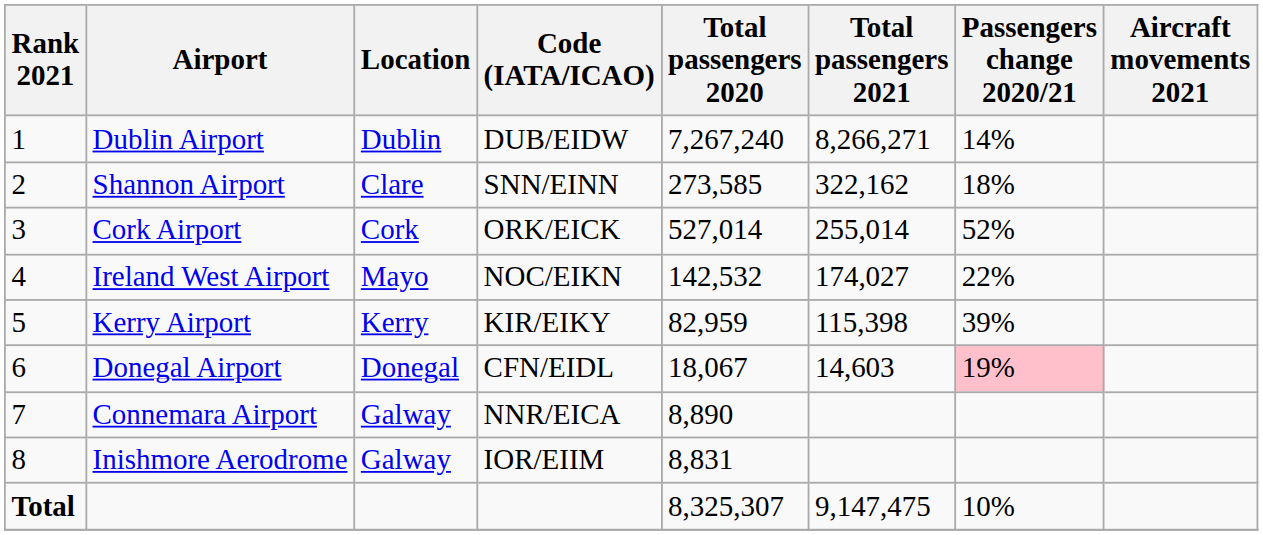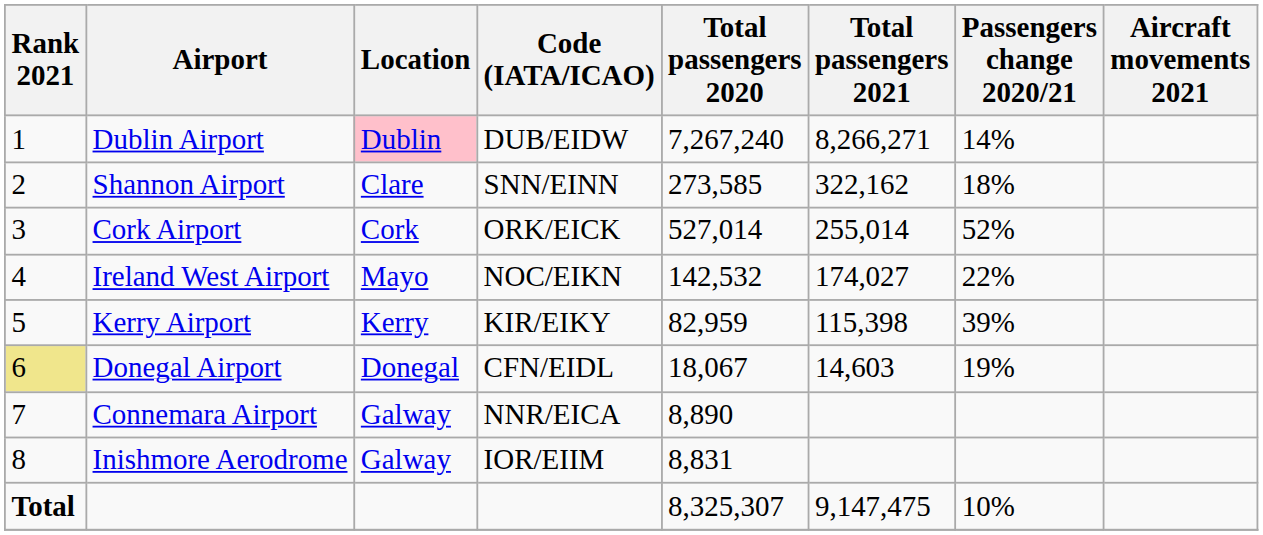(401, 138) no background -> (401, 138) pink background
(19, 368) no background -> (19, 368) khaki background
(988, 368) pink background -> (988, 368) no background
